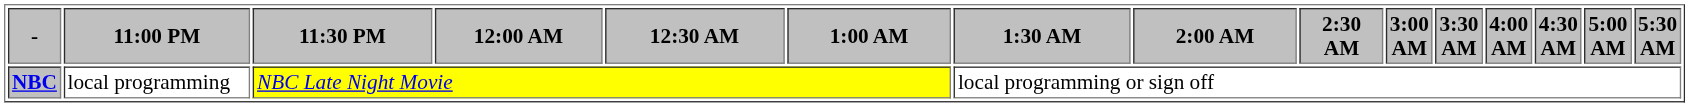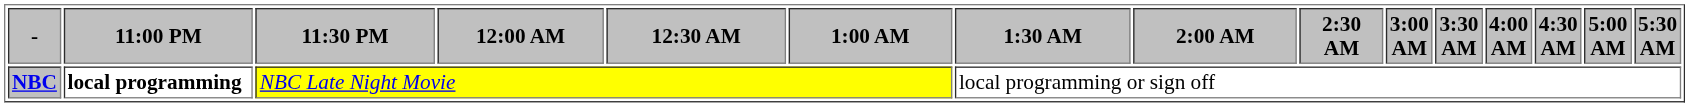(149, 82) normal -> (155, 82) bold
